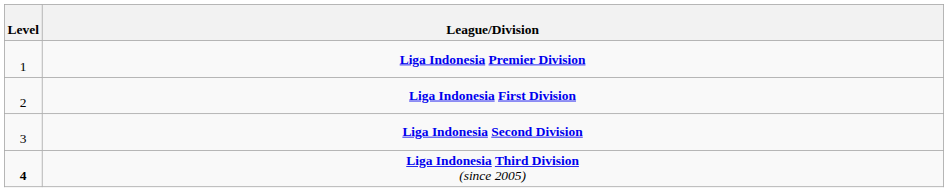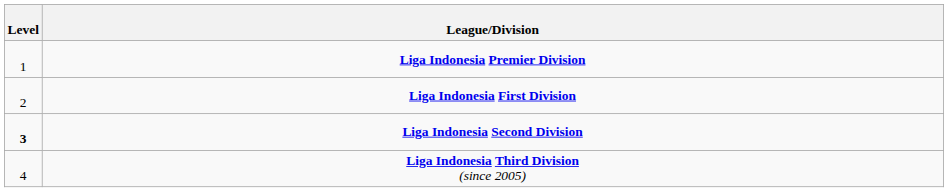(23, 139) normal -> (23, 139) bold
(23, 176) bold -> (23, 176) normal
